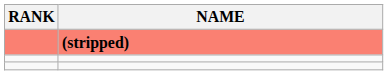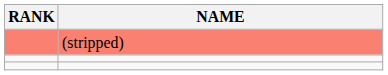(96, 42) bold -> (93, 42) normal
